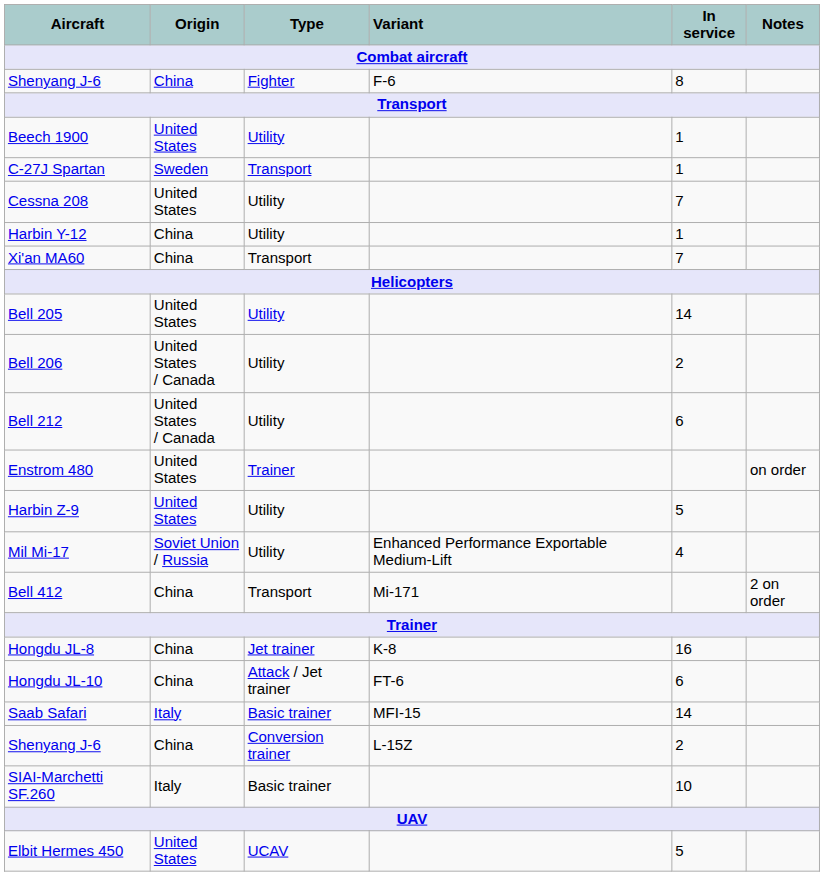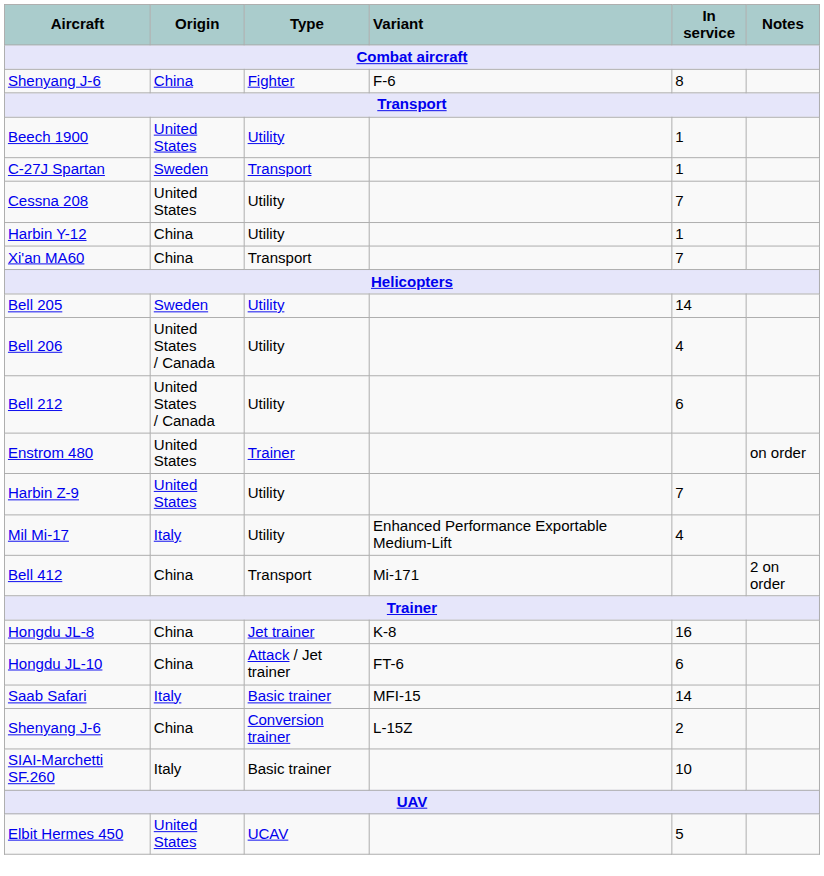(176, 314) United States -> (181, 305) Sweden
(679, 363) 2 -> (679, 346) 4
(679, 511) 5 -> (679, 494) 7
(196, 551) Soviet Union / Russia -> (168, 534) Italy
